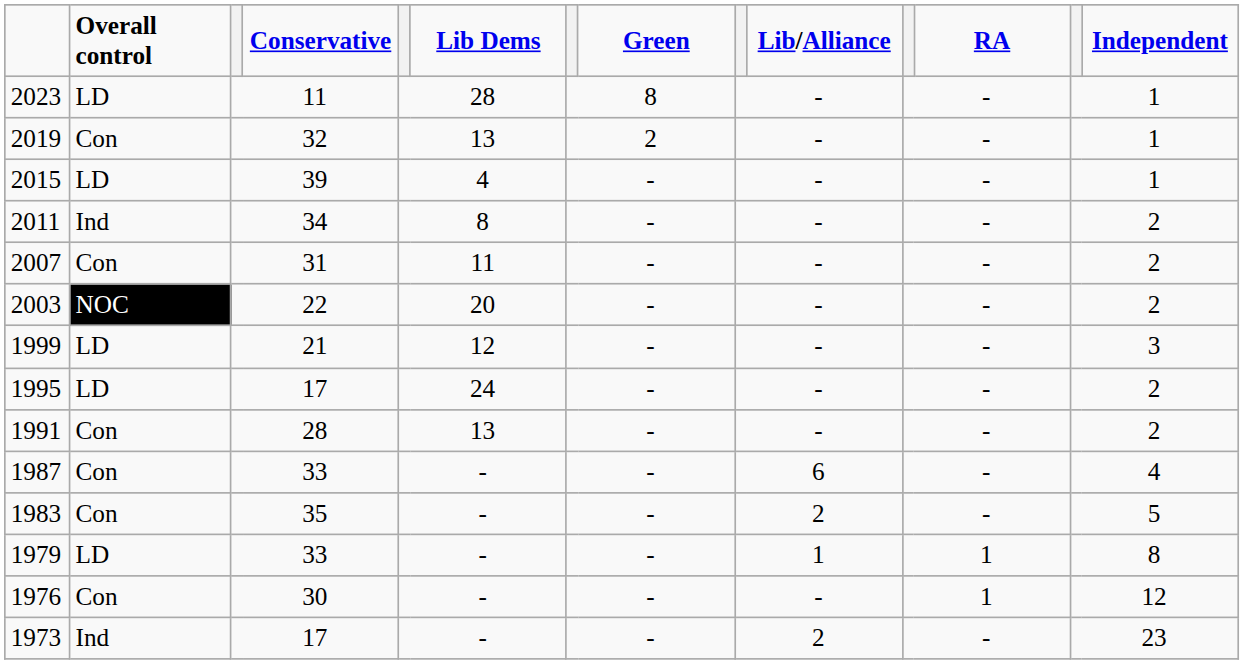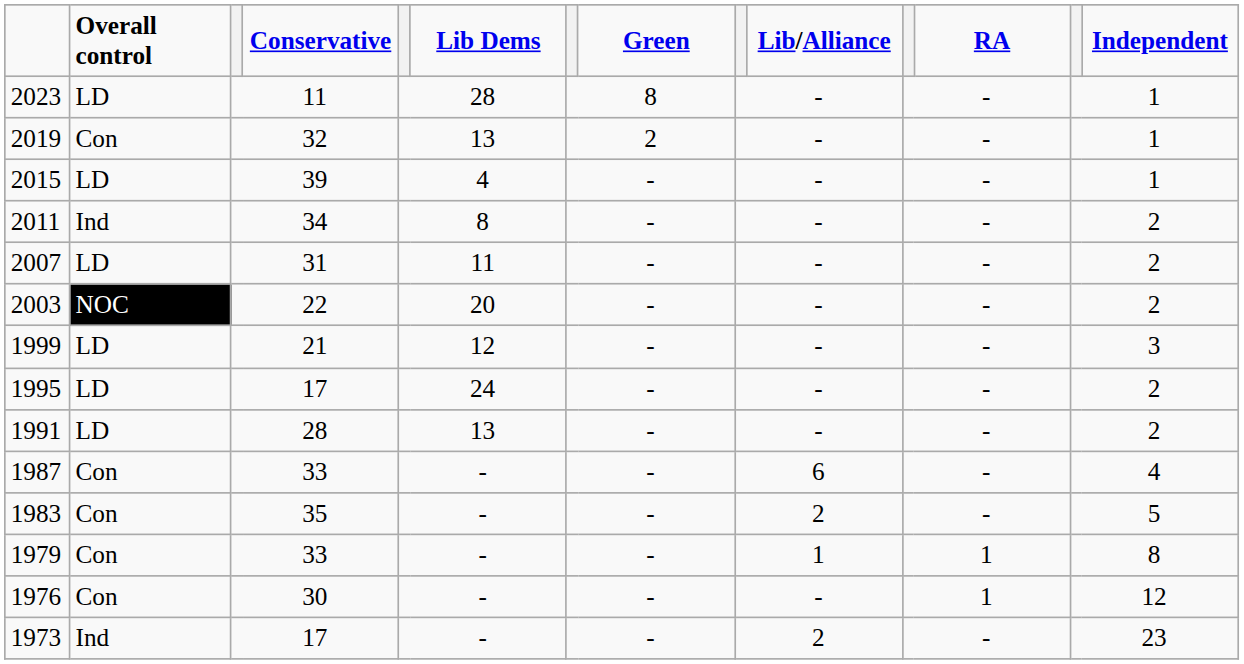(97, 263) Con -> (92, 263) LD
(97, 429) Con -> (92, 429) LD
(92, 554) LD -> (97, 554) Con
